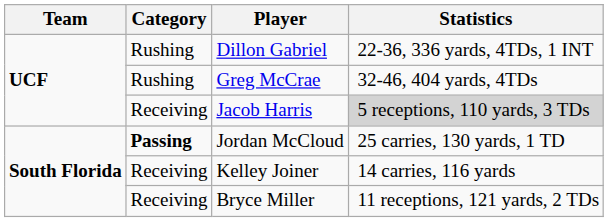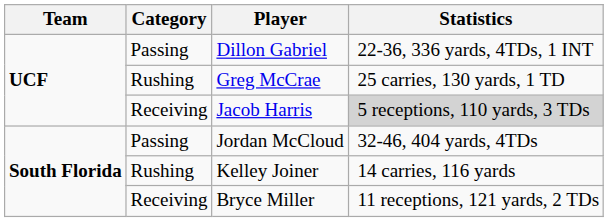(162, 49) Rushing -> (160, 49) Passing
(445, 80) 32-46, 404 yards, 4TDs -> (459, 80) 25 carries, 130 yards, 1 TD
(161, 140) bold -> (160, 140) normal
(459, 140) 25 carries, 130 yards, 1 TD -> (445, 140) 32-46, 404 yards, 4TDs
(169, 170) Receiving -> (162, 170) Rushing
